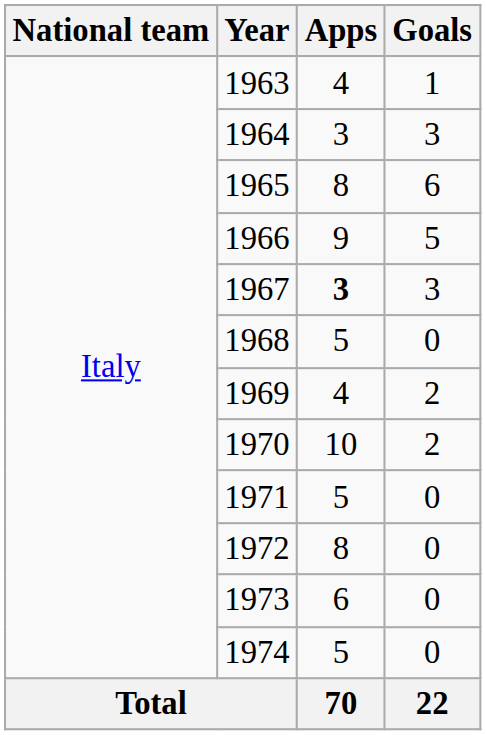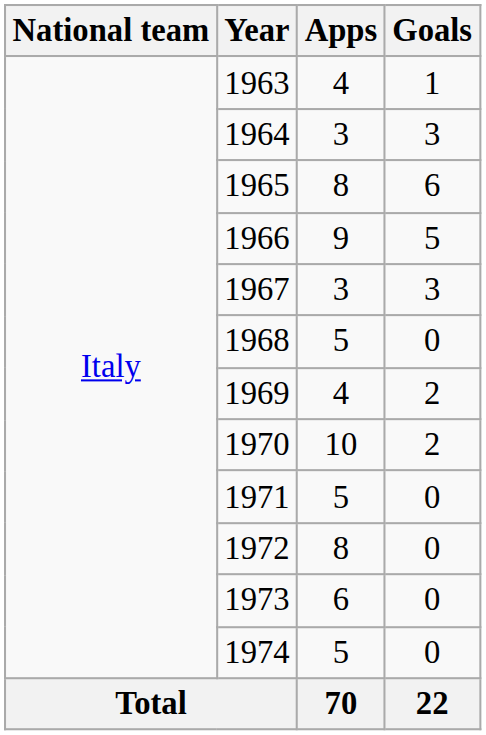(341, 289) bold -> (341, 289) normal
